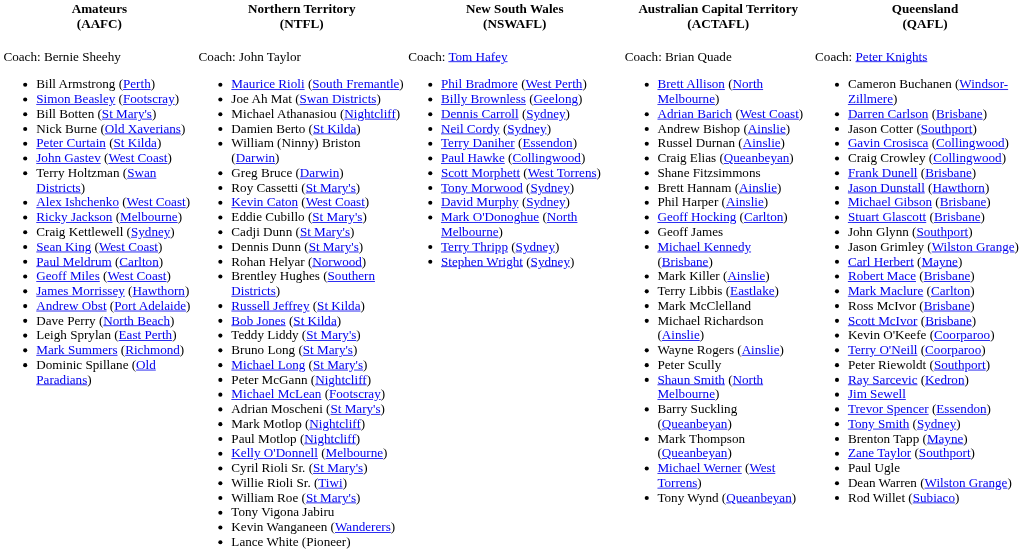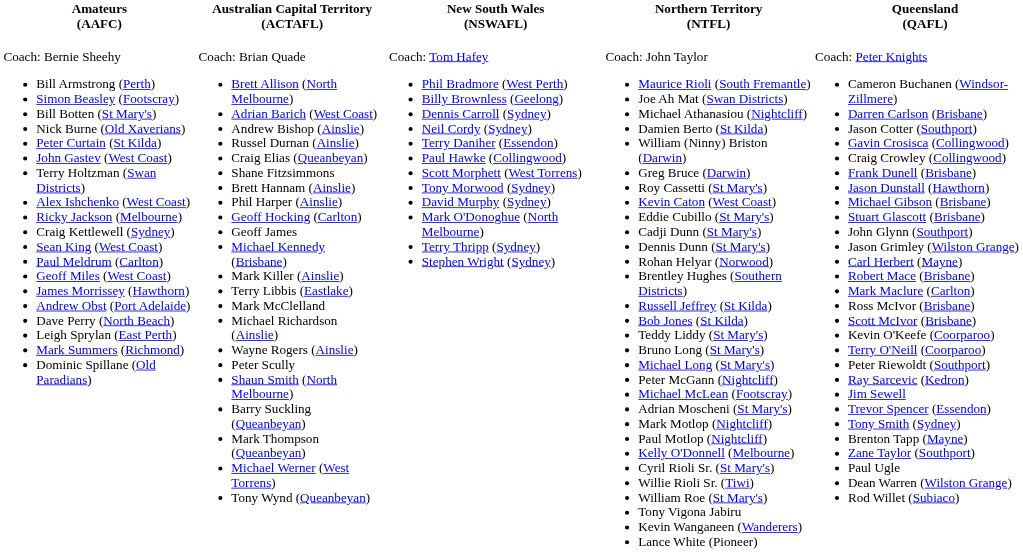columns swapped: (718, 16) <-> (302, 16)
